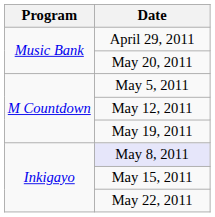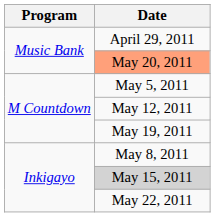(152, 62) no background -> (152, 62) lightsalmon background
(152, 154) lavender background -> (152, 154) no background
(152, 177) no background -> (152, 177) lightgrey background
